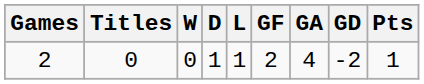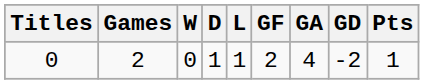columns swapped: (131, 24) <-> (45, 24)
